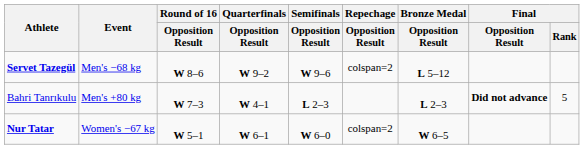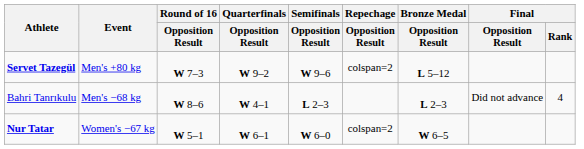(111, 67) Men's −68 kg -> (111, 67) Men's +80 kg
(188, 74) W 8–6 -> (188, 74) W 7–3
(111, 98) Men's +80 kg -> (111, 98) Men's −68 kg
(188, 105) W 7–3 -> (188, 105) W 8–6
(509, 98) bold -> (507, 98) normal
(565, 98) 5 -> (560, 98) 4
